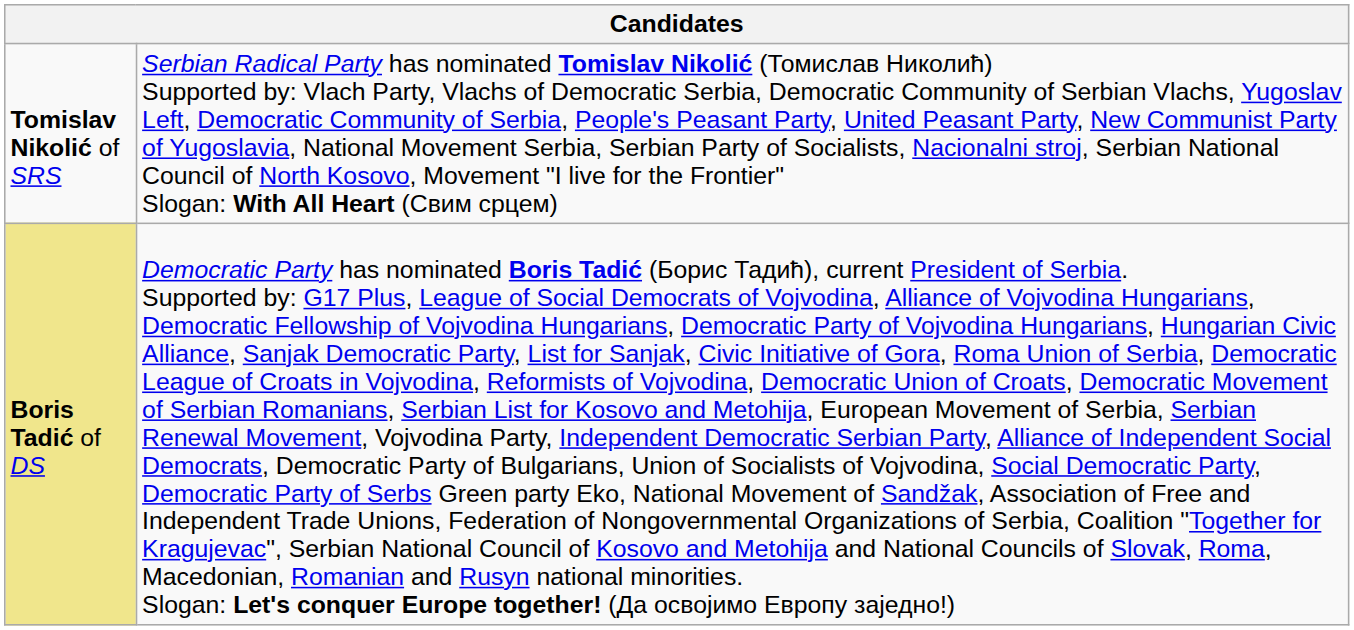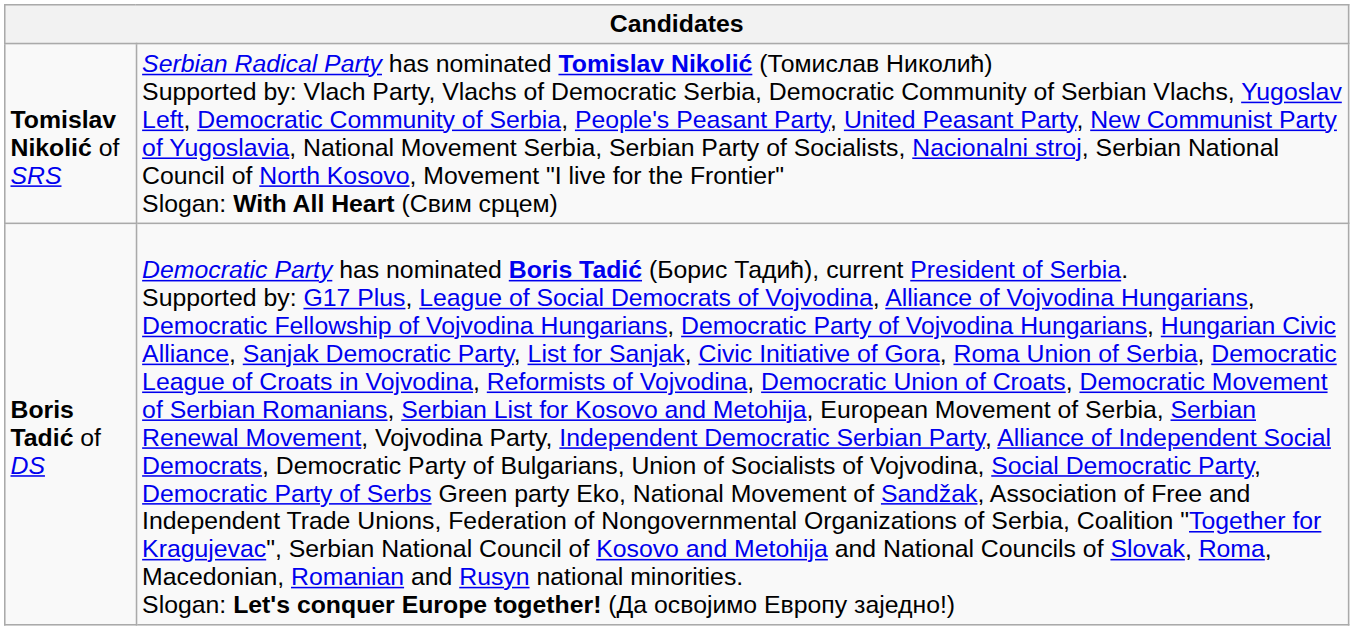(56, 437) khaki background -> (56, 437) no background
